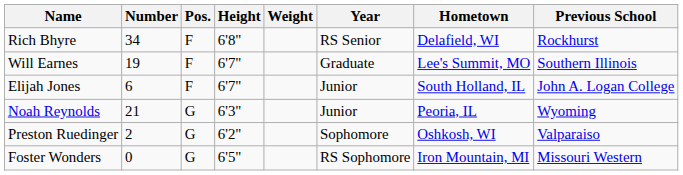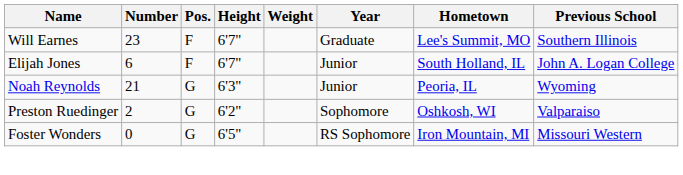- row: (42, 39)
(133, 63) 19 -> (133, 39) 23
